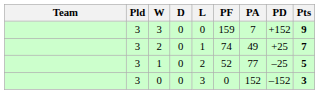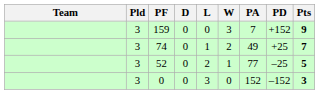columns swapped: (159, 13) <-> (226, 13)
